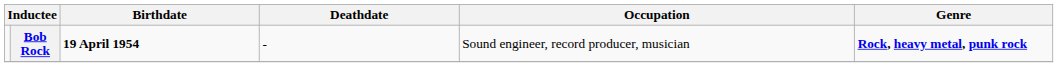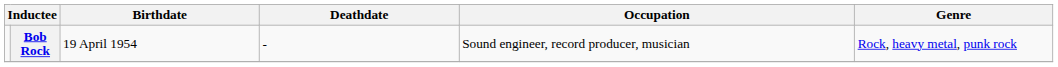(101, 43) bold -> (100, 43) normal
(942, 43) bold -> (937, 43) normal
